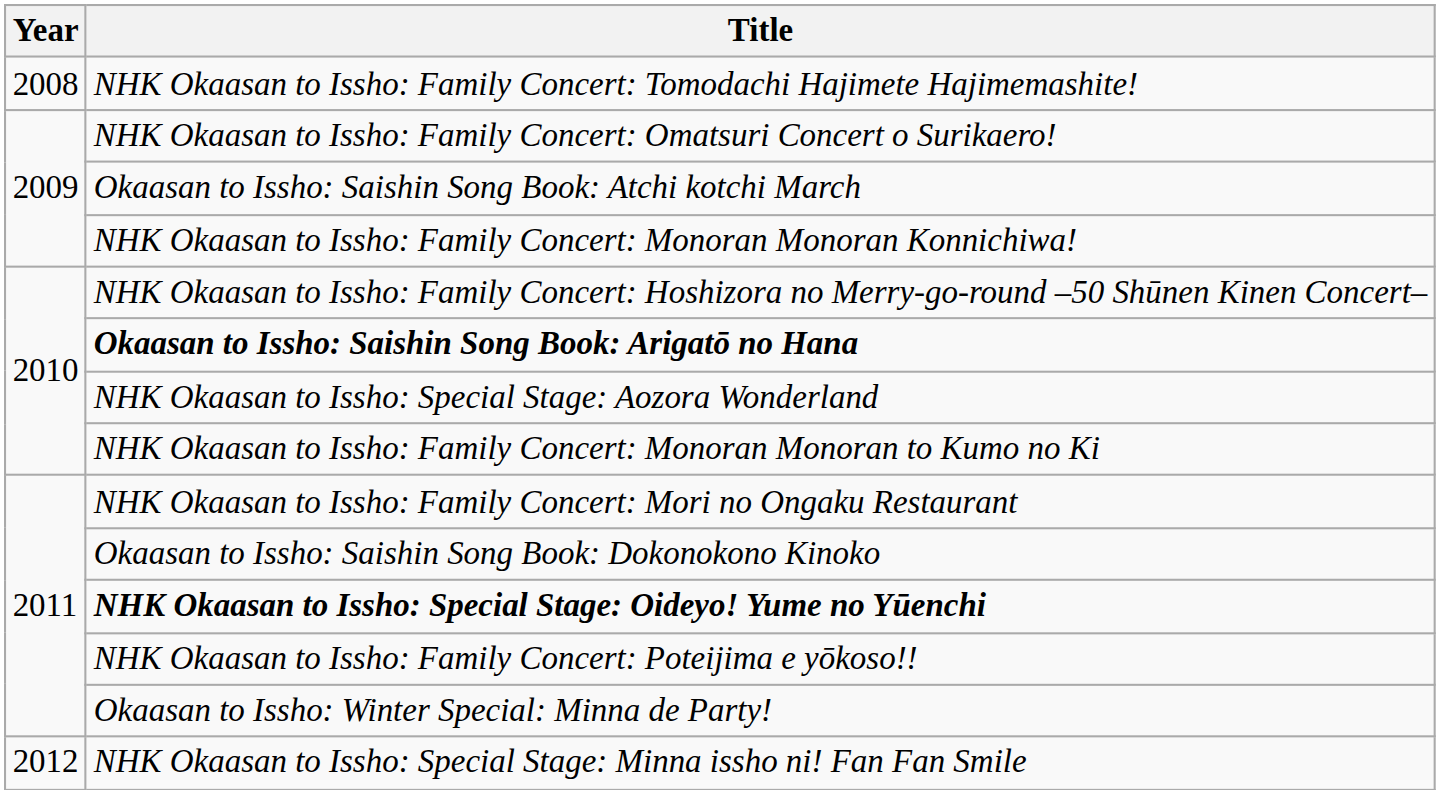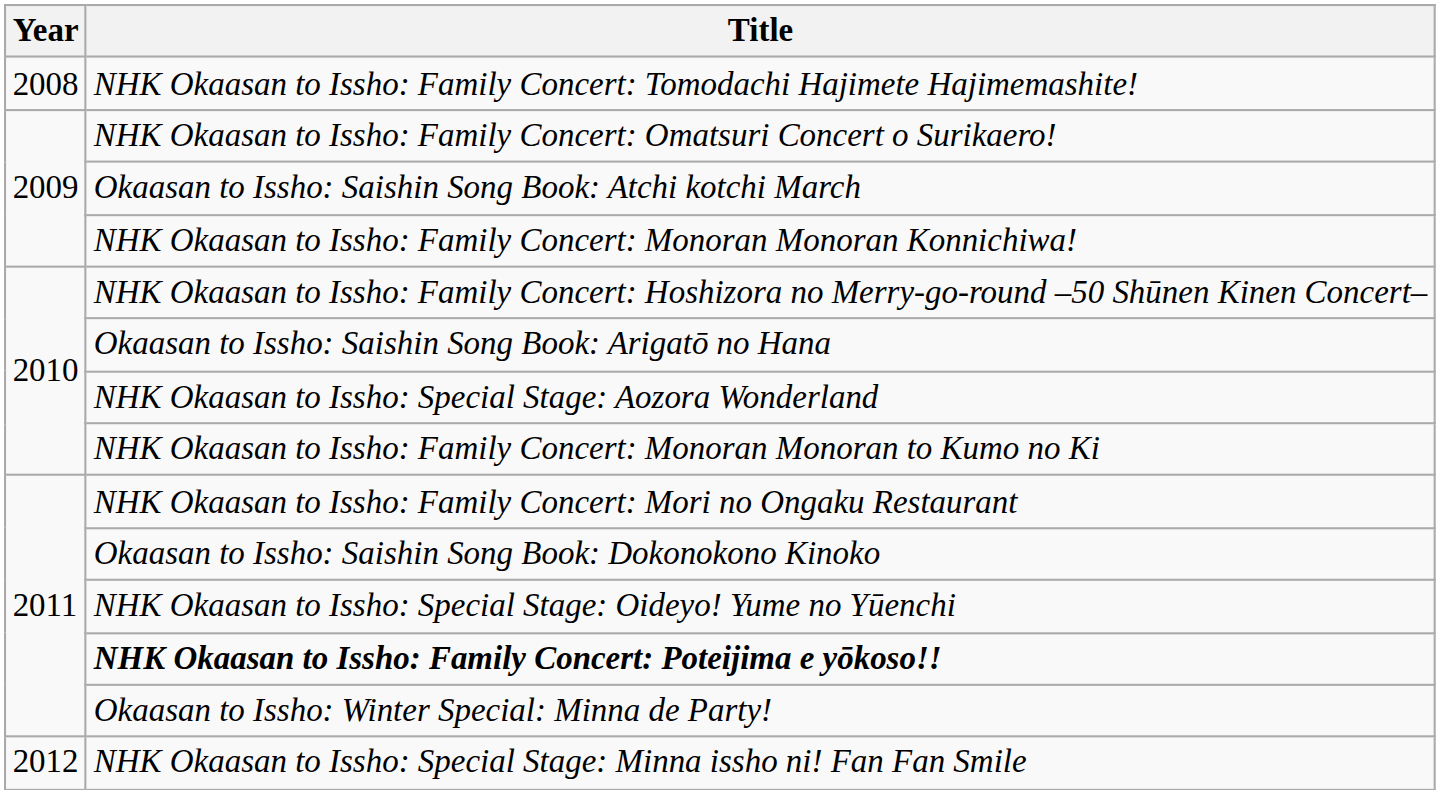(476, 344) bold -> (462, 344) normal
(540, 605) bold -> (525, 605) normal
(506, 657) normal -> (518, 657) bold
